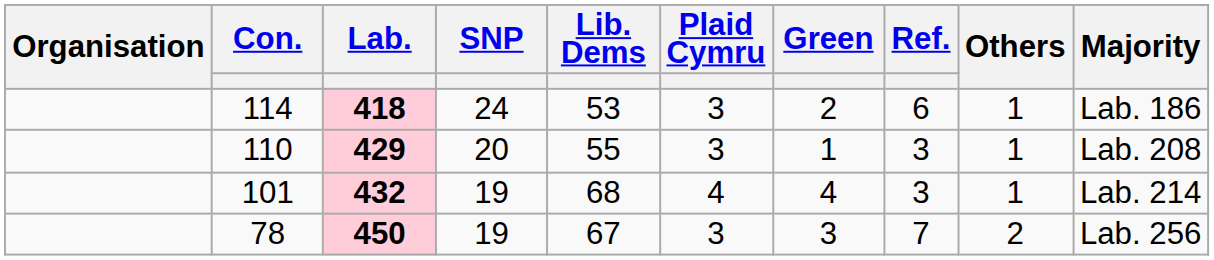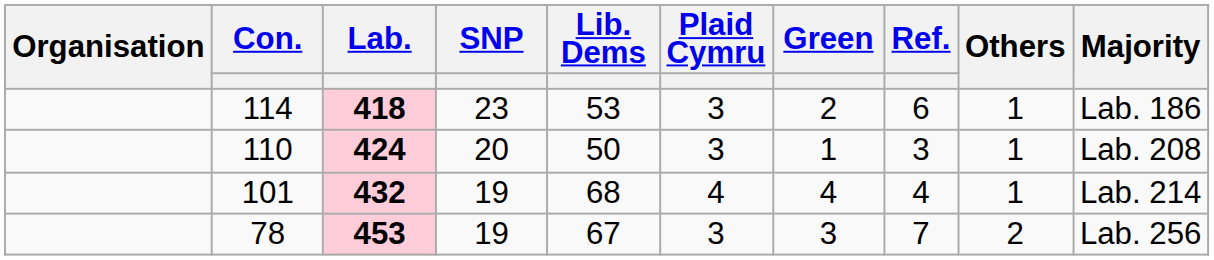(491, 108) 24 -> (491, 108) 23
(380, 150) 429 -> (380, 150) 424
(603, 150) 55 -> (603, 150) 50
(921, 192) 3 -> (921, 192) 4
(380, 233) 450 -> (380, 233) 453
